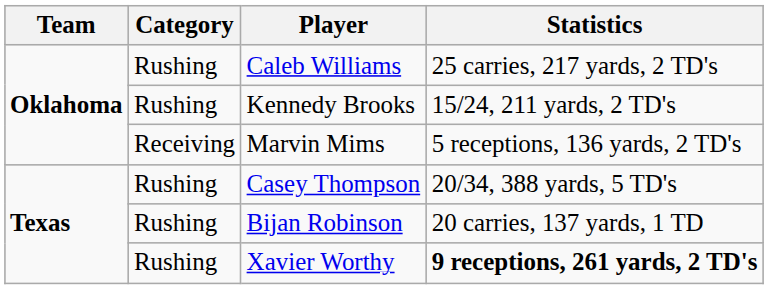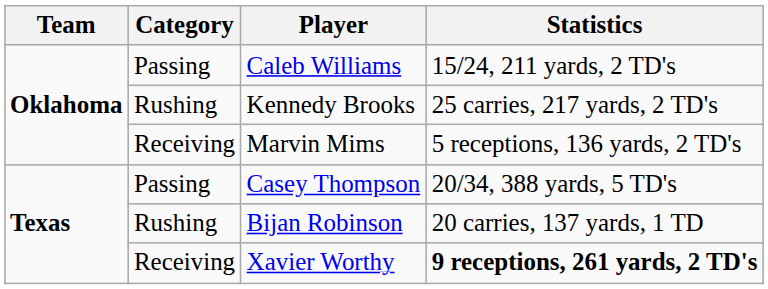(176, 64) Rushing -> (172, 64) Passing
(575, 64) 25 carries, 217 yards, 2 TD's -> (554, 64) 15/24, 211 yards, 2 TD's
(554, 104) 15/24, 211 yards, 2 TD's -> (575, 104) 25 carries, 217 yards, 2 TD's
(176, 183) Rushing -> (172, 183) Passing
(176, 262) Rushing -> (185, 262) Receiving
